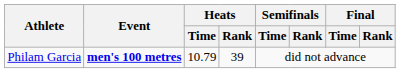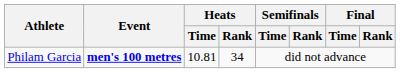(202, 57) 10.79 -> (202, 57) 10.81
(237, 57) 39 -> (237, 57) 34
